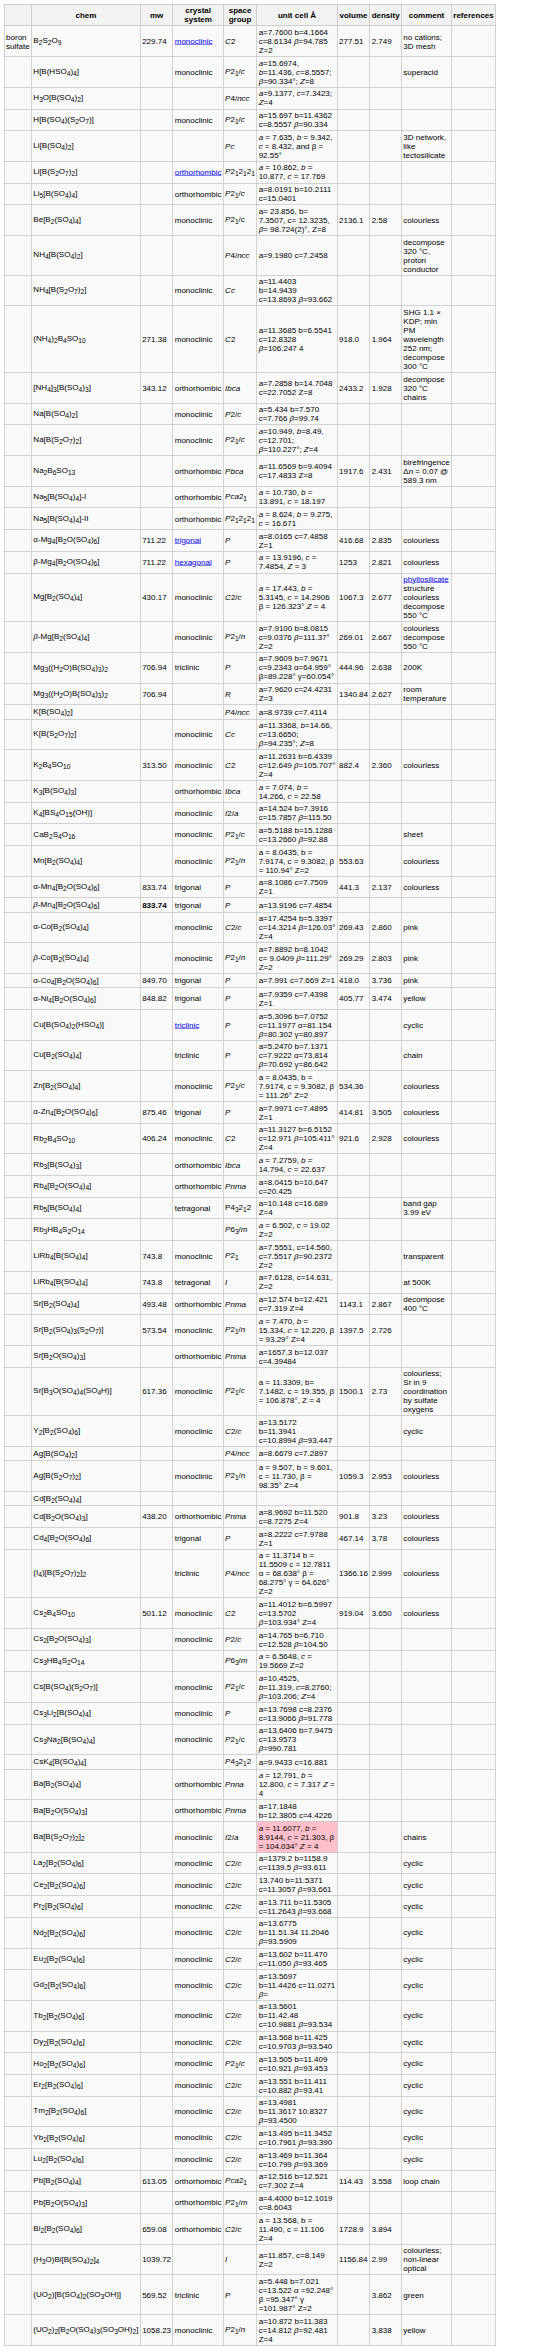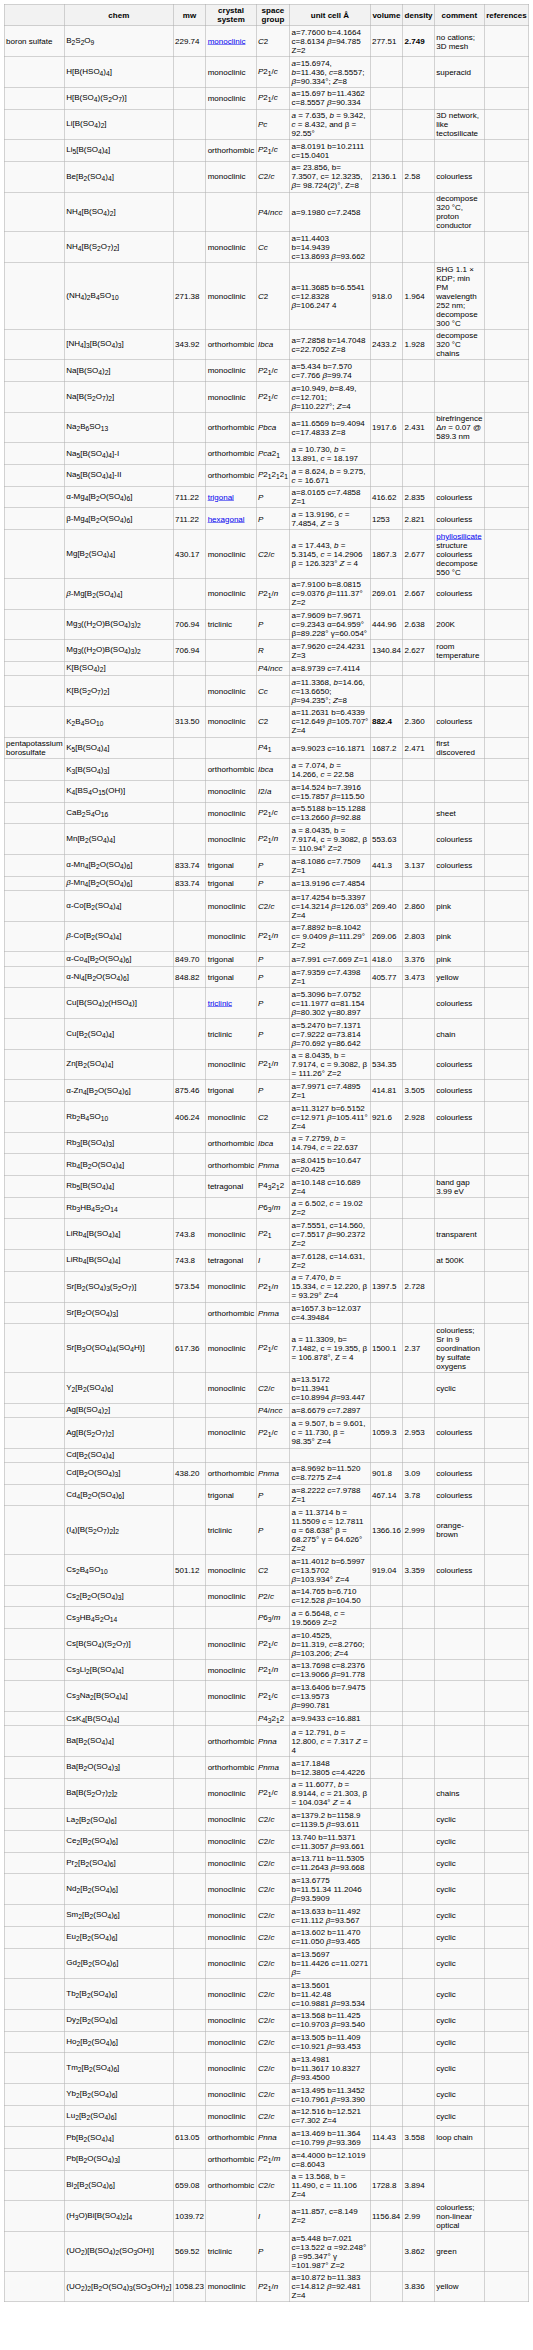(382, 41) normal -> (415, 41) bold
- row: (58, 98)
- row: (55, 172)
(235, 220) P21/c -> (266, 176) C2/c
(154, 388) 343.12 -> (187, 344) 343.92
(233, 414) P2/c -> (268, 371) P21/c
(351, 540) 416.68 -> (384, 497) 416.62
(351, 597) 1067.3 -> (384, 554) 1867.3
(424, 637) colourless decompose 550 °C -> (454, 593) colourless
(349, 765) normal -> (382, 721) bold
+ row: (88, 748)
(382, 887) 2.137 -> (415, 865) 3.137
(154, 905) bold -> (187, 883) normal
(351, 927) 269.43 -> (384, 906) 269.40
(351, 958) 269.29 -> (384, 936) 269.06
(382, 980) 3.736 -> (415, 959) 3.376
(382, 998) 3.474 -> (415, 977) 3.473
(413, 1025) cyclic -> (454, 1003) colourless
(235, 1086) P21/c -> (268, 1064) P21/n
(351, 1086) 534.36 -> (384, 1064) 534.35
- row: (56, 1304)
(382, 1330) 2.726 -> (415, 1286) 2.728
(379, 1391) 2.73 -> (412, 1348) 2.37
(235, 1476) P21/n -> (268, 1433) P21/c
(379, 1516) 3.23 -> (412, 1473) 3.09
(237, 1573) P4/ncc -> (261, 1530) P
(421, 1573) colourless -> (450, 1530) orange-brown
(382, 1613) 3.650 -> (415, 1570) 3.359
(228, 1713) P -> (268, 1670) P21/n
(232, 1837) I2/a -> (268, 1794) P21/c
(296, 1837) pink background -> (329, 1793) no background
+ row: (93, 1915)
(235, 2064) P21/c -> (266, 2042) C2/c
- row: (58, 2085)
(293, 2159) a=13.469 b=11.364 c=10.799 β=93.369 -> (326, 2116) a=12.516 b=12.521 c=7.302 Z=4
(236, 2181) Pca21 -> (267, 2137) Pnna
(293, 2181) a=12.516 b=12.521 c=7.302 Z=4 -> (326, 2137) a=13.469 b=11.364 c=10.799 β=93.369
(351, 2229) 1728.9 -> (384, 2185) 1728.8
(382, 2330) 3.838 -> (415, 2286) 3.836
